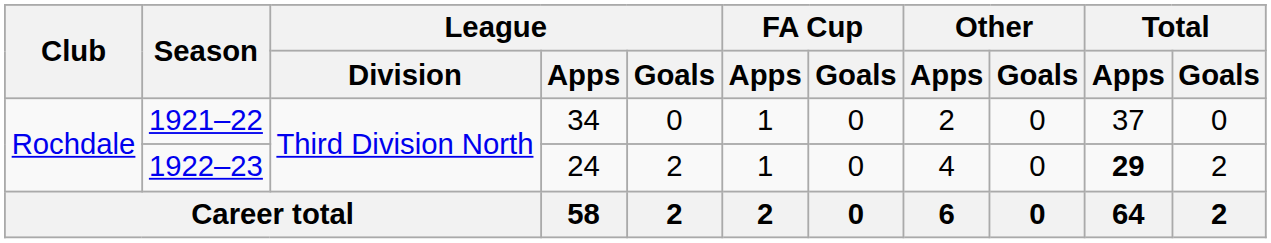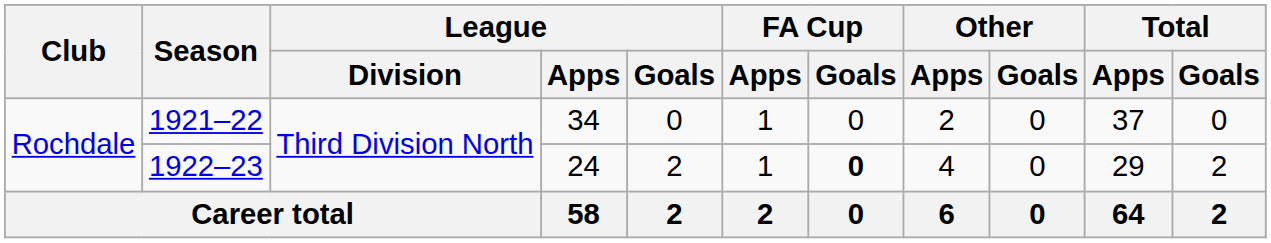(856, 167) normal -> (856, 167) bold
(1128, 167) bold -> (1128, 167) normal
